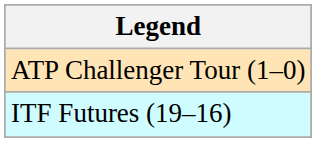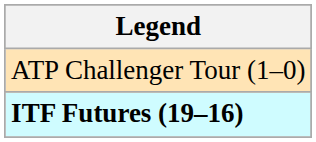(121, 113) normal -> (127, 113) bold
